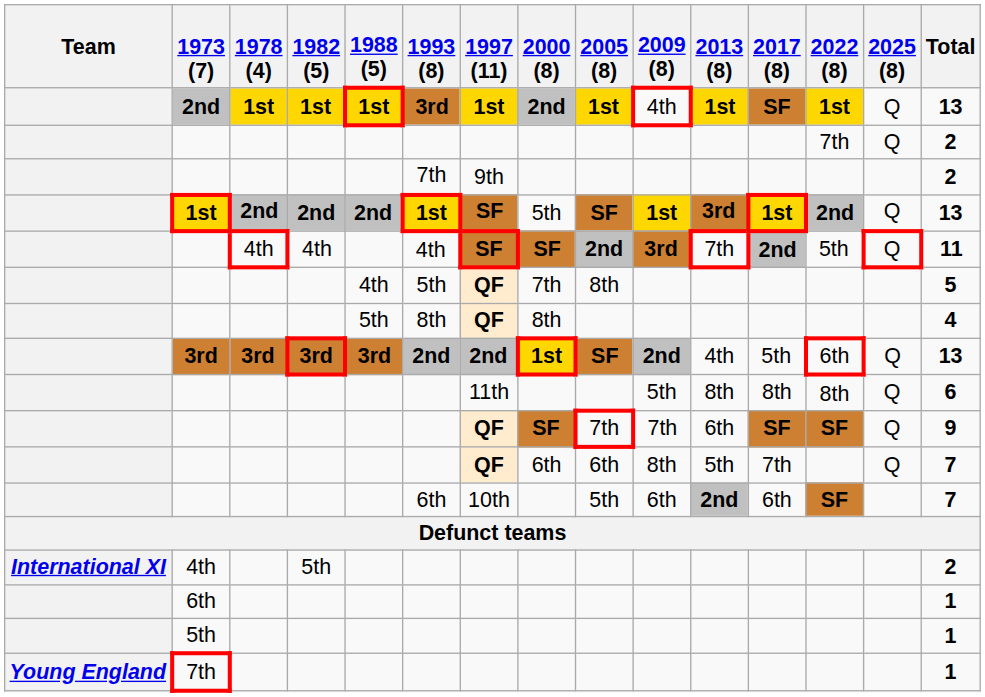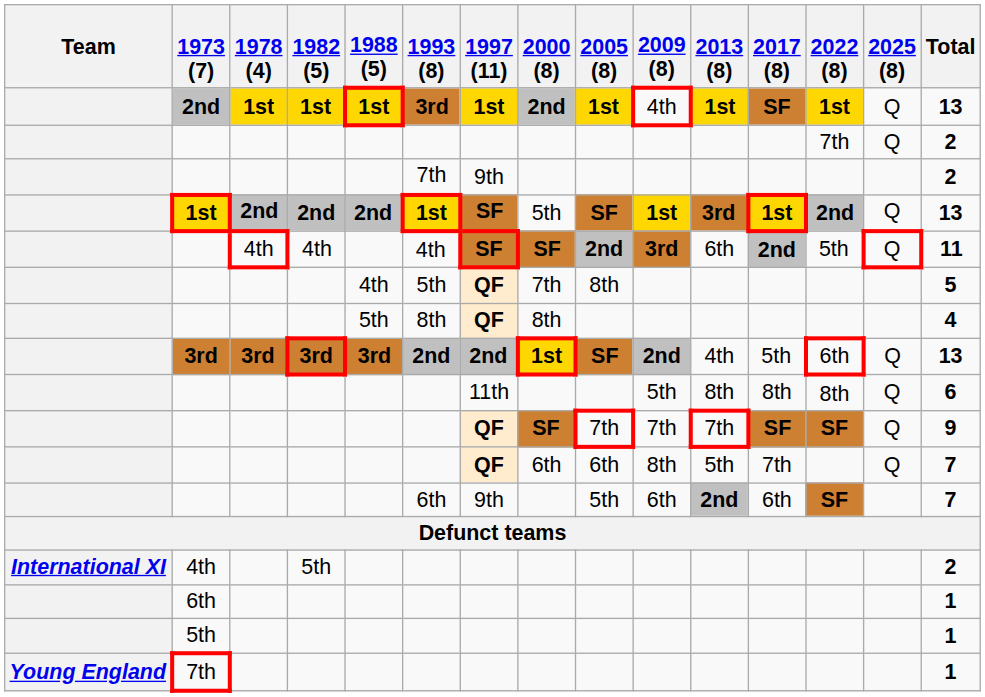(719, 249) 7th -> (719, 249) 6th
(719, 428) 6th -> (719, 428) 7th
(489, 499) 10th -> (489, 499) 9th
